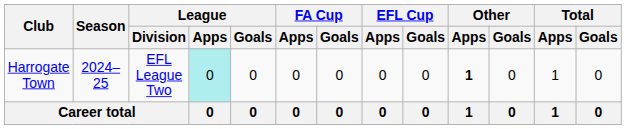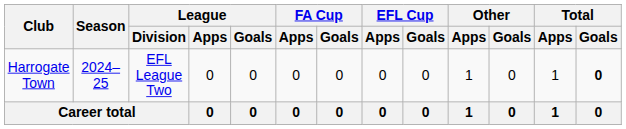(210, 75) paleturquoise background -> (210, 75) no background
(469, 75) bold -> (469, 75) normal
(598, 75) normal -> (598, 75) bold
